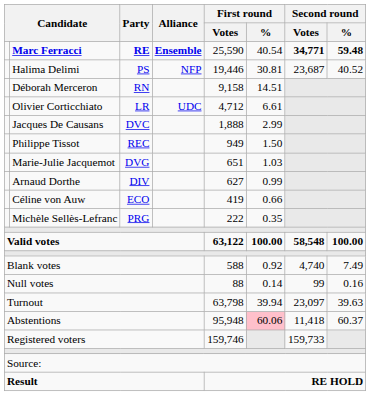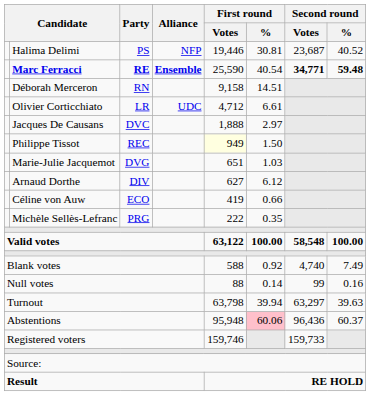rows swapped: (47, 51) <-> (46, 69)
(272, 125) 2.99 -> (272, 125) 2.97
(235, 143) no background -> (235, 143) lightyellow background
(272, 180) 0.99 -> (272, 180) 6.12
(309, 302) 23,097 -> (309, 302) 63,297
(309, 321) 11,418 -> (309, 321) 96,436
